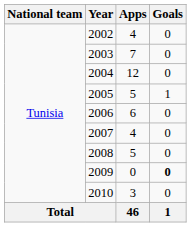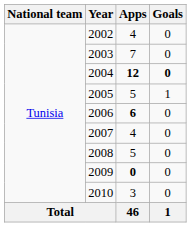(133, 73) normal -> (133, 73) bold
(168, 73) normal -> (168, 73) bold
(133, 113) normal -> (133, 113) bold
(133, 172) normal -> (133, 172) bold
(168, 172) bold -> (168, 172) normal
